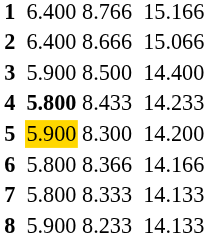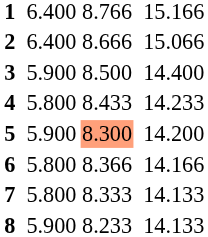(51, 103) bold -> (51, 103) normal
(51, 133) gold background -> (51, 133) no background
(107, 133) no background -> (107, 133) lightsalmon background
